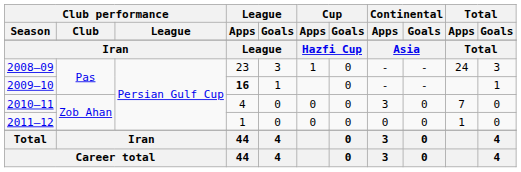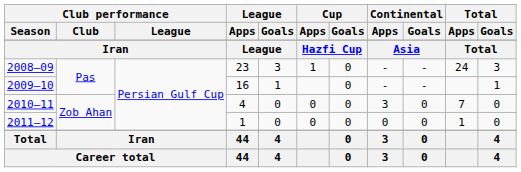(242, 85) bold -> (242, 85) normal
